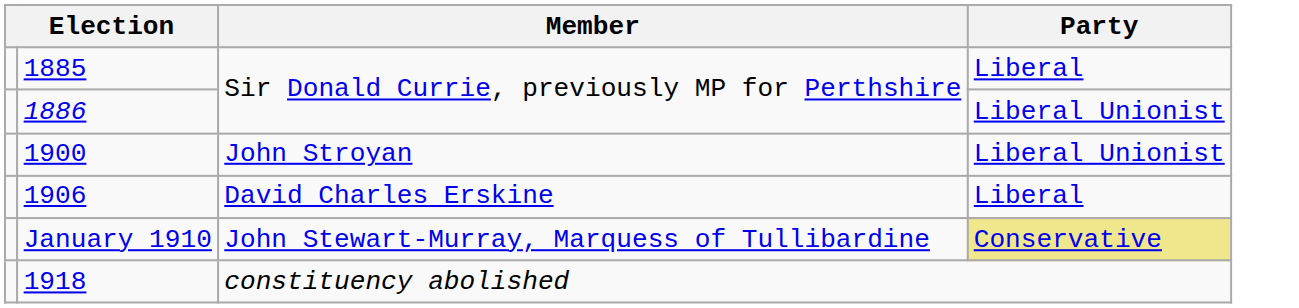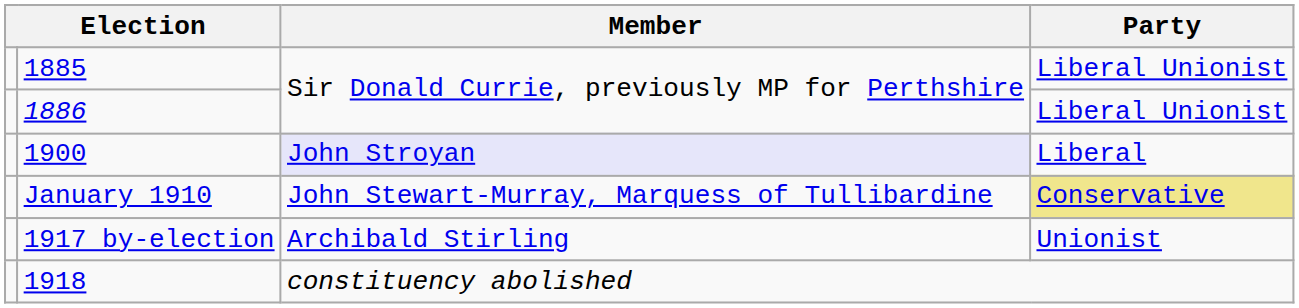(1029, 69) Liberal -> (1162, 69) Liberal Unionist
(318, 154) no background -> (381, 154) lavender background
(1099, 154) Liberal Unionist -> (1091, 154) Liberal
- row: (55, 197)
+ row: (149, 239)
